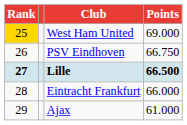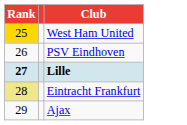- column: (163, 14)
(21, 91) no background -> (21, 91) khaki background
